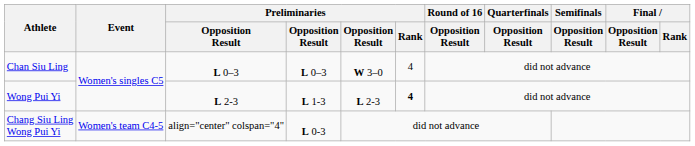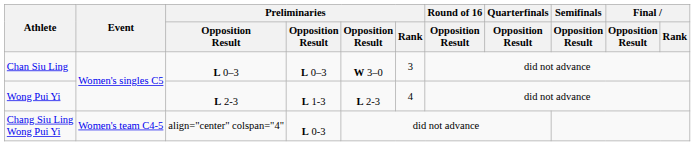(410, 66) 4 -> (410, 66) 3
(410, 96) bold -> (410, 96) normal
